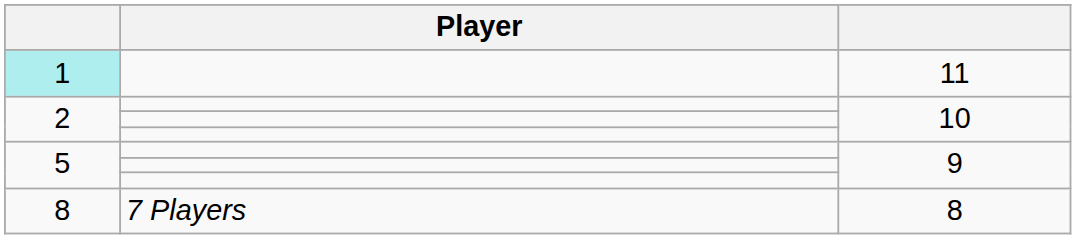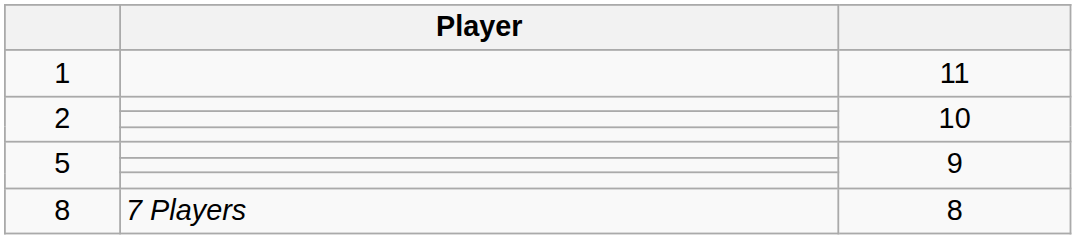(62, 73) paleturquoise background -> (62, 73) no background
